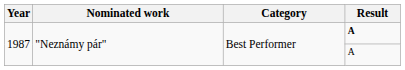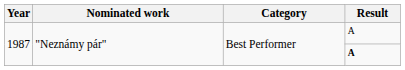(351, 33) bold -> (351, 31) normal
(351, 52) normal -> (351, 54) bold
